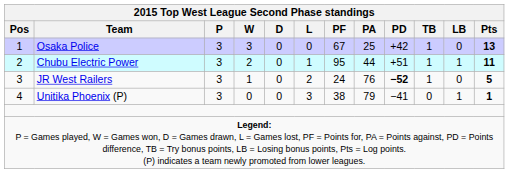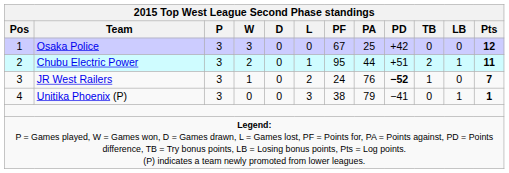(429, 46) 1 -> (429, 46) 0
(489, 46) 13 -> (489, 46) 12
(429, 63) 1 -> (429, 63) 2
(489, 79) 5 -> (489, 79) 7
